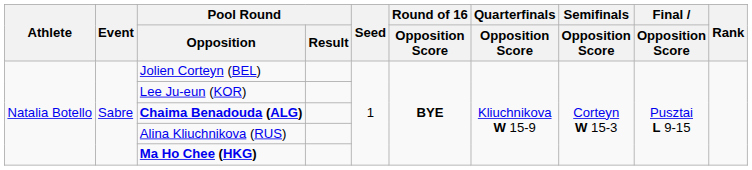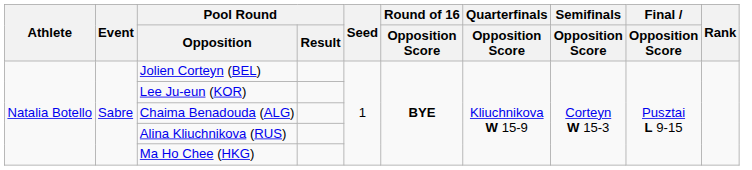(221, 112) bold -> (217, 112) normal
(198, 154) bold -> (197, 154) normal
